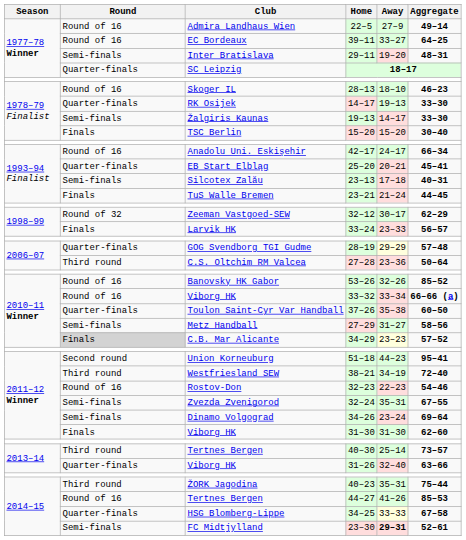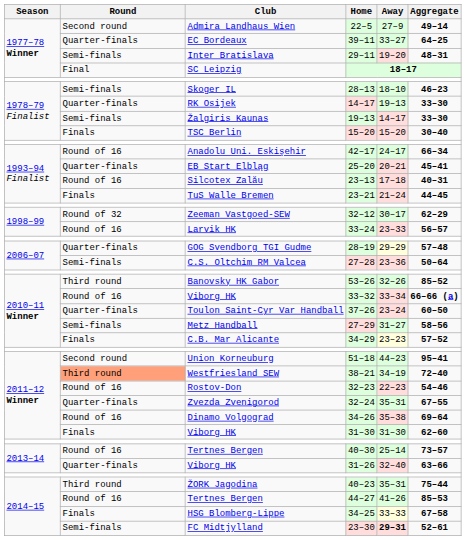(92, 26) Round of 16 -> (95, 26) Second round
(92, 41) Round of 16 -> (100, 41) Quarter-finals
(100, 70) Quarter-finals -> (76, 70) Final
(92, 89) Round of 16 -> (92, 89) Semi-finals
(92, 181) Semi-finals -> (92, 181) Round of 16
(79, 229) Finals -> (92, 229) Round of 16
(92, 263) Third round -> (92, 263) Semi-finals
(92, 282) Round of 16 -> (92, 282) Third round
(393, 311) 35–38 -> (393, 311) 23–24
(79, 340) lightgrey background -> (79, 340) no background
(92, 374) no background -> (92, 374) lightsalmon background
(92, 403) Semi-finals -> (100, 403) Quarter-finals
(92, 417) Semi-finals -> (92, 417) Round of 16
(393, 417) 23–24 -> (393, 417) 35–38
(92, 451) Third round -> (92, 451) Round of 16
(100, 514) Quarter-finals -> (79, 514) Finals
